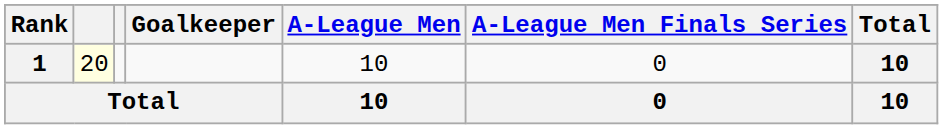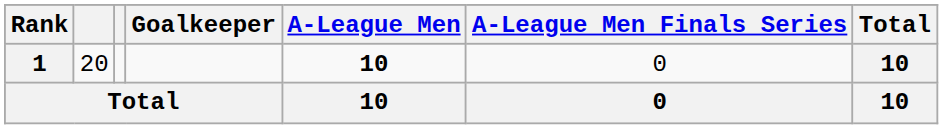(94, 64) lightyellow background -> (94, 64) no background
(374, 64) normal -> (374, 64) bold
